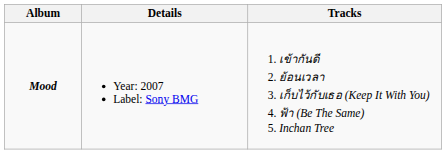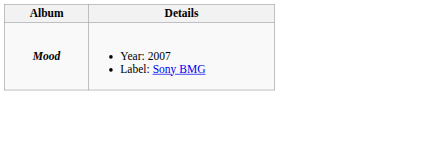- column: (345, 13)
